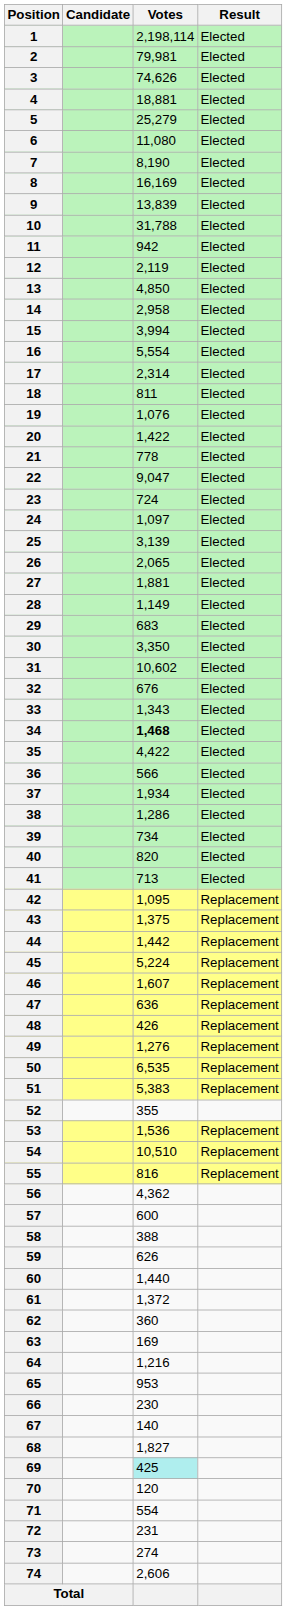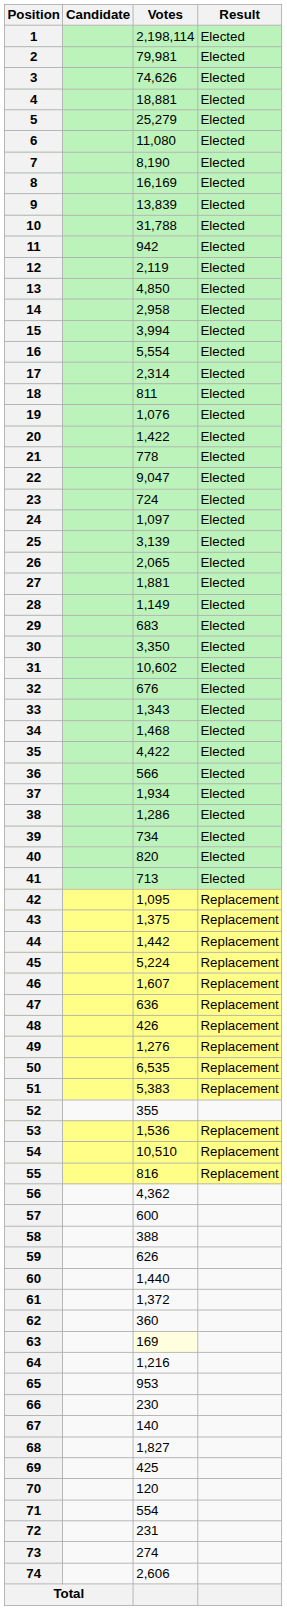(153, 731) bold -> (153, 731) normal
(147, 1341) no background -> (147, 1341) lightyellow background
(147, 1468) paleturquoise background -> (147, 1468) no background
